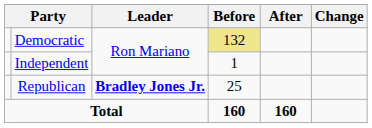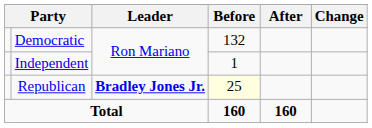(234, 39) khaki background -> (234, 39) no background
(234, 87) no background -> (234, 87) lightyellow background
